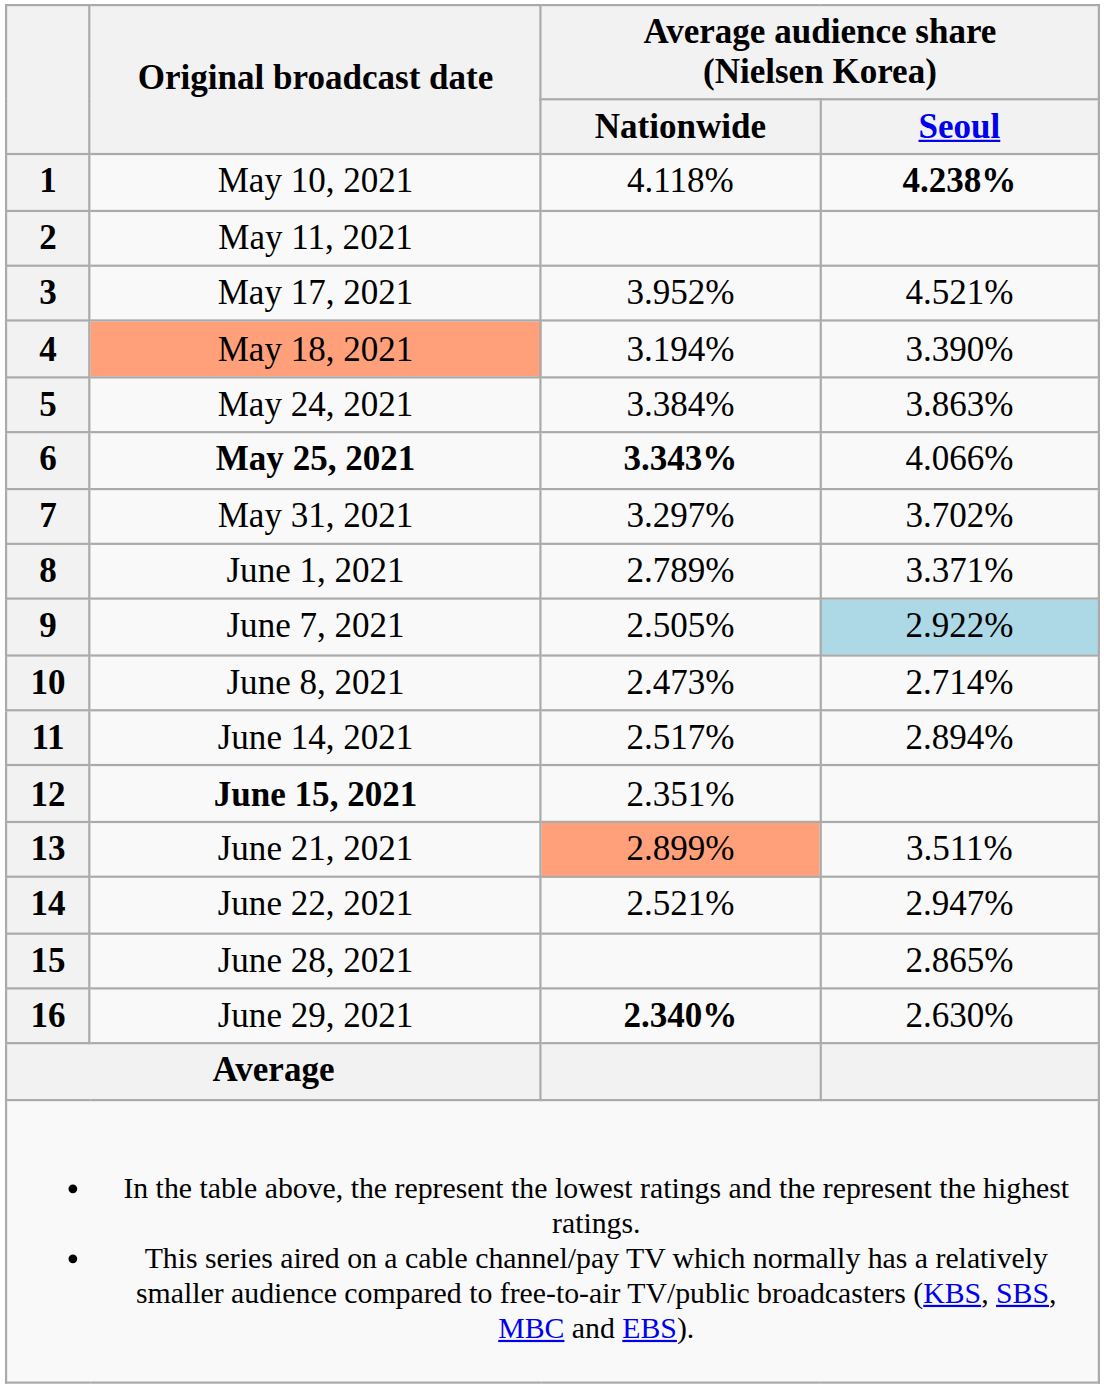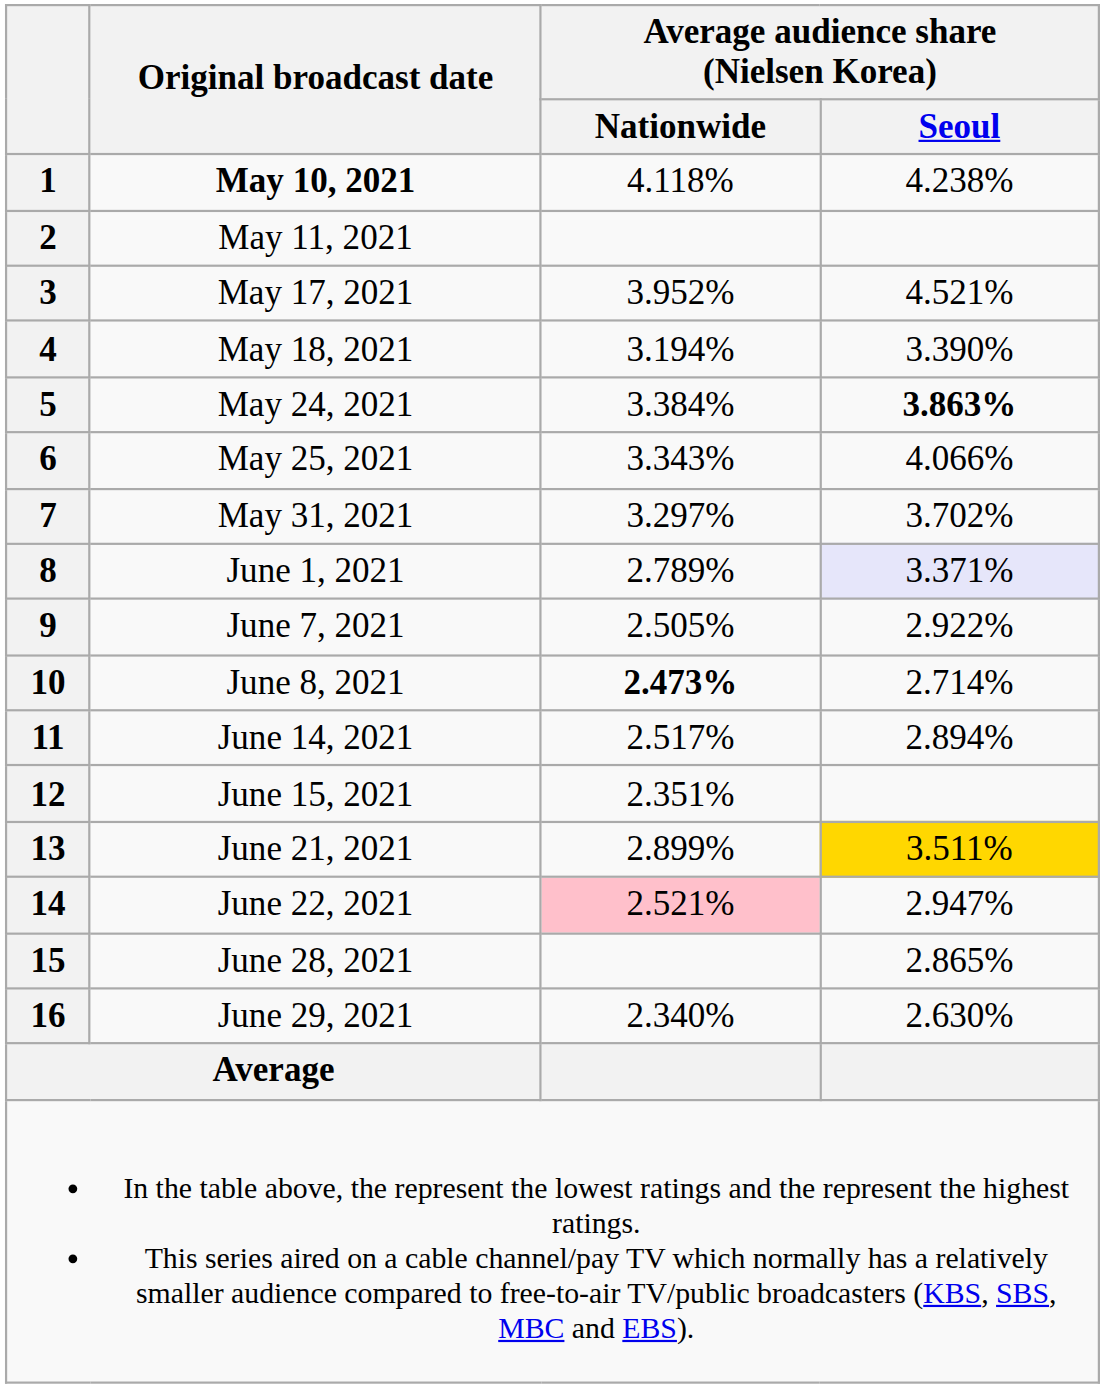(316, 181) normal -> (316, 181) bold
(959, 181) bold -> (959, 181) normal
(316, 348) lightsalmon background -> (316, 348) no background
(959, 404) normal -> (959, 404) bold
(316, 459) bold -> (316, 459) normal
(680, 459) bold -> (680, 459) normal
(959, 570) no background -> (959, 570) lavender background
(959, 626) lightblue background -> (959, 626) no background
(680, 681) normal -> (680, 681) bold
(316, 793) bold -> (316, 793) normal
(680, 848) lightsalmon background -> (680, 848) no background
(959, 848) no background -> (959, 848) gold background
(680, 904) no background -> (680, 904) pink background
(680, 1015) bold -> (680, 1015) normal
